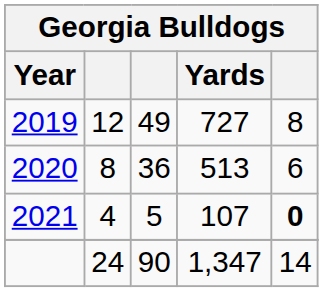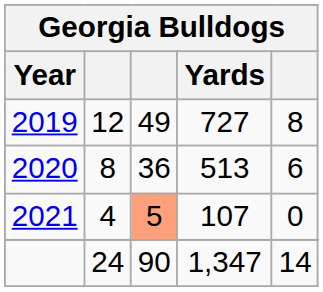(154, 215) no background -> (154, 215) lightsalmon background
(295, 215) bold -> (295, 215) normal
